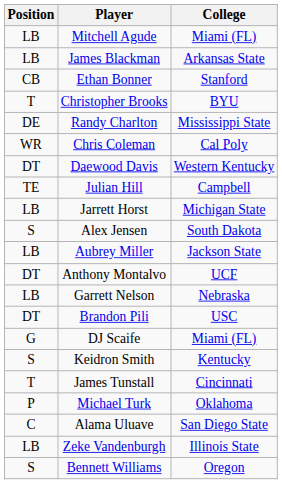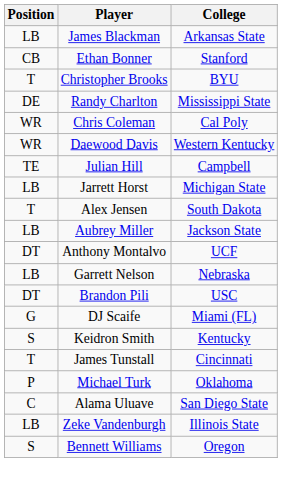- row: (114, 36)
(31, 166) DT -> (31, 144) WR
(31, 230) S -> (31, 209) T
